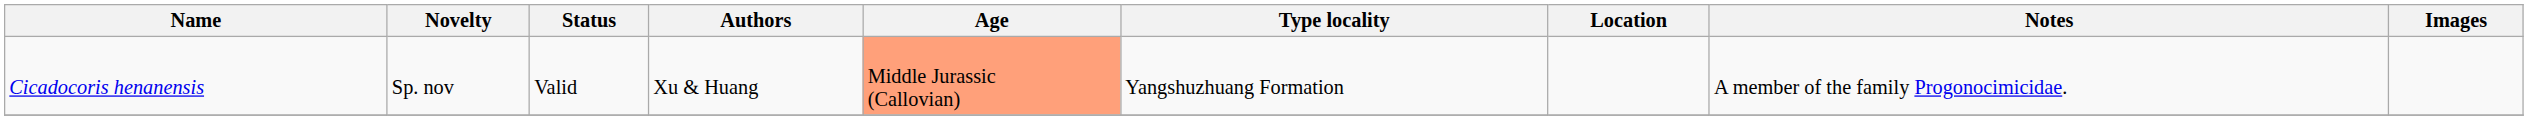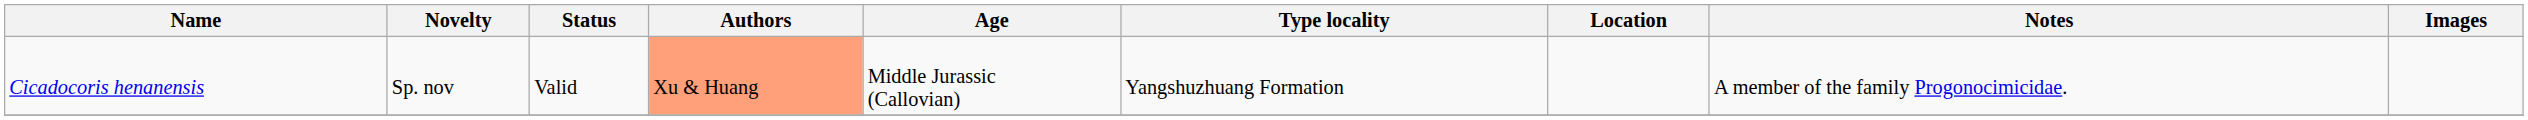(706, 87) no background -> (706, 87) lightsalmon background
(932, 87) lightsalmon background -> (932, 87) no background
